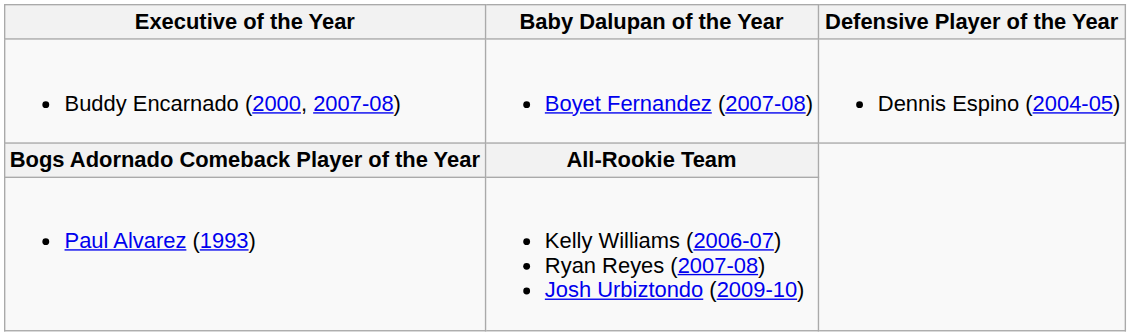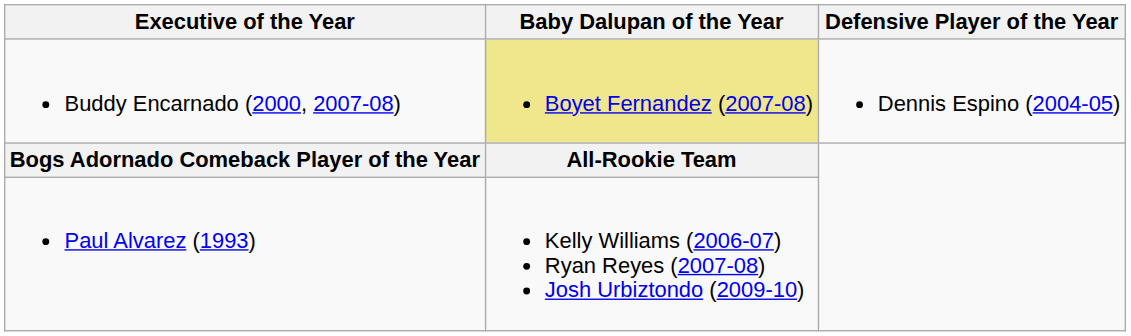(651, 103) no background -> (651, 103) khaki background
